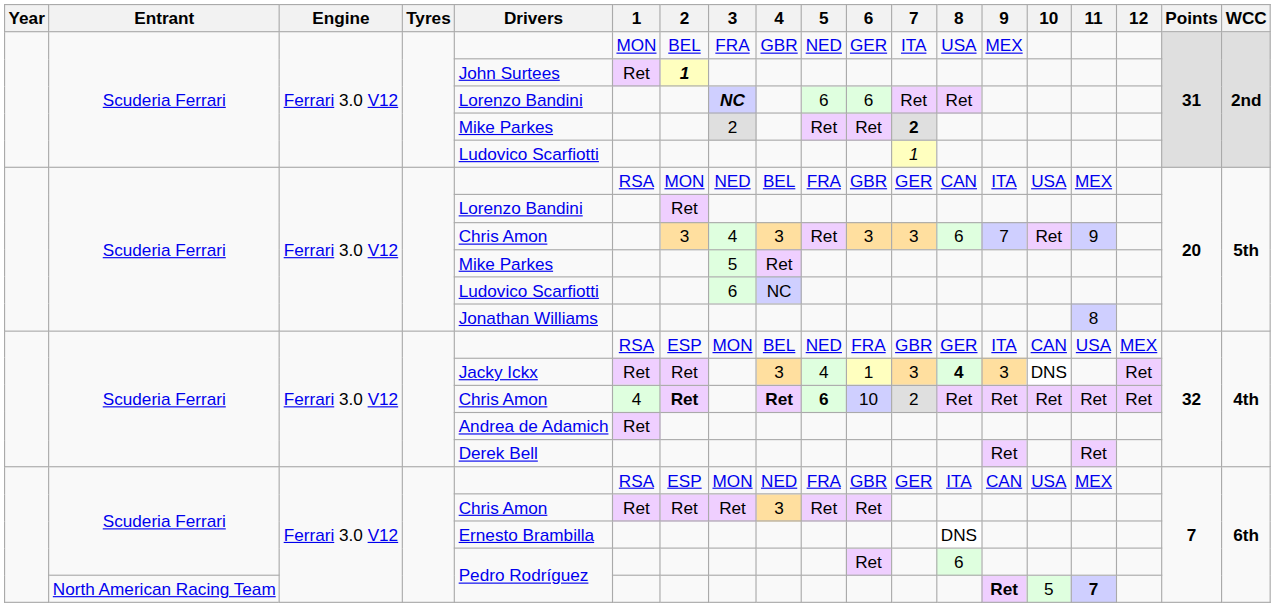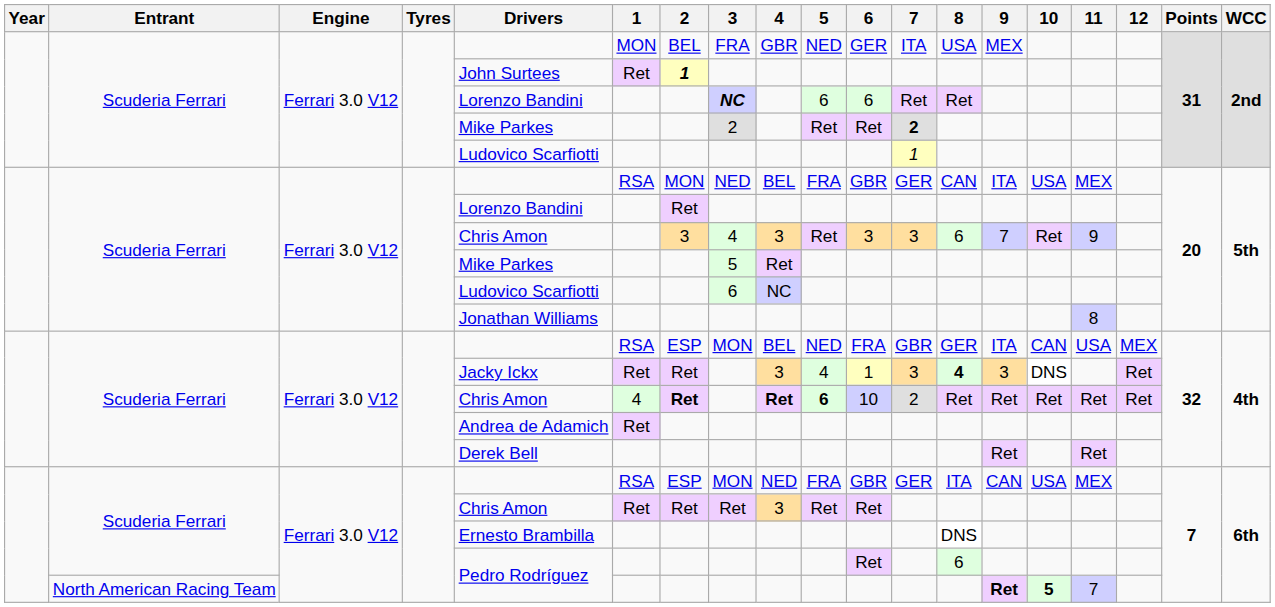(1049, 589) normal -> (1049, 589) bold
(1093, 589) bold -> (1093, 589) normal
